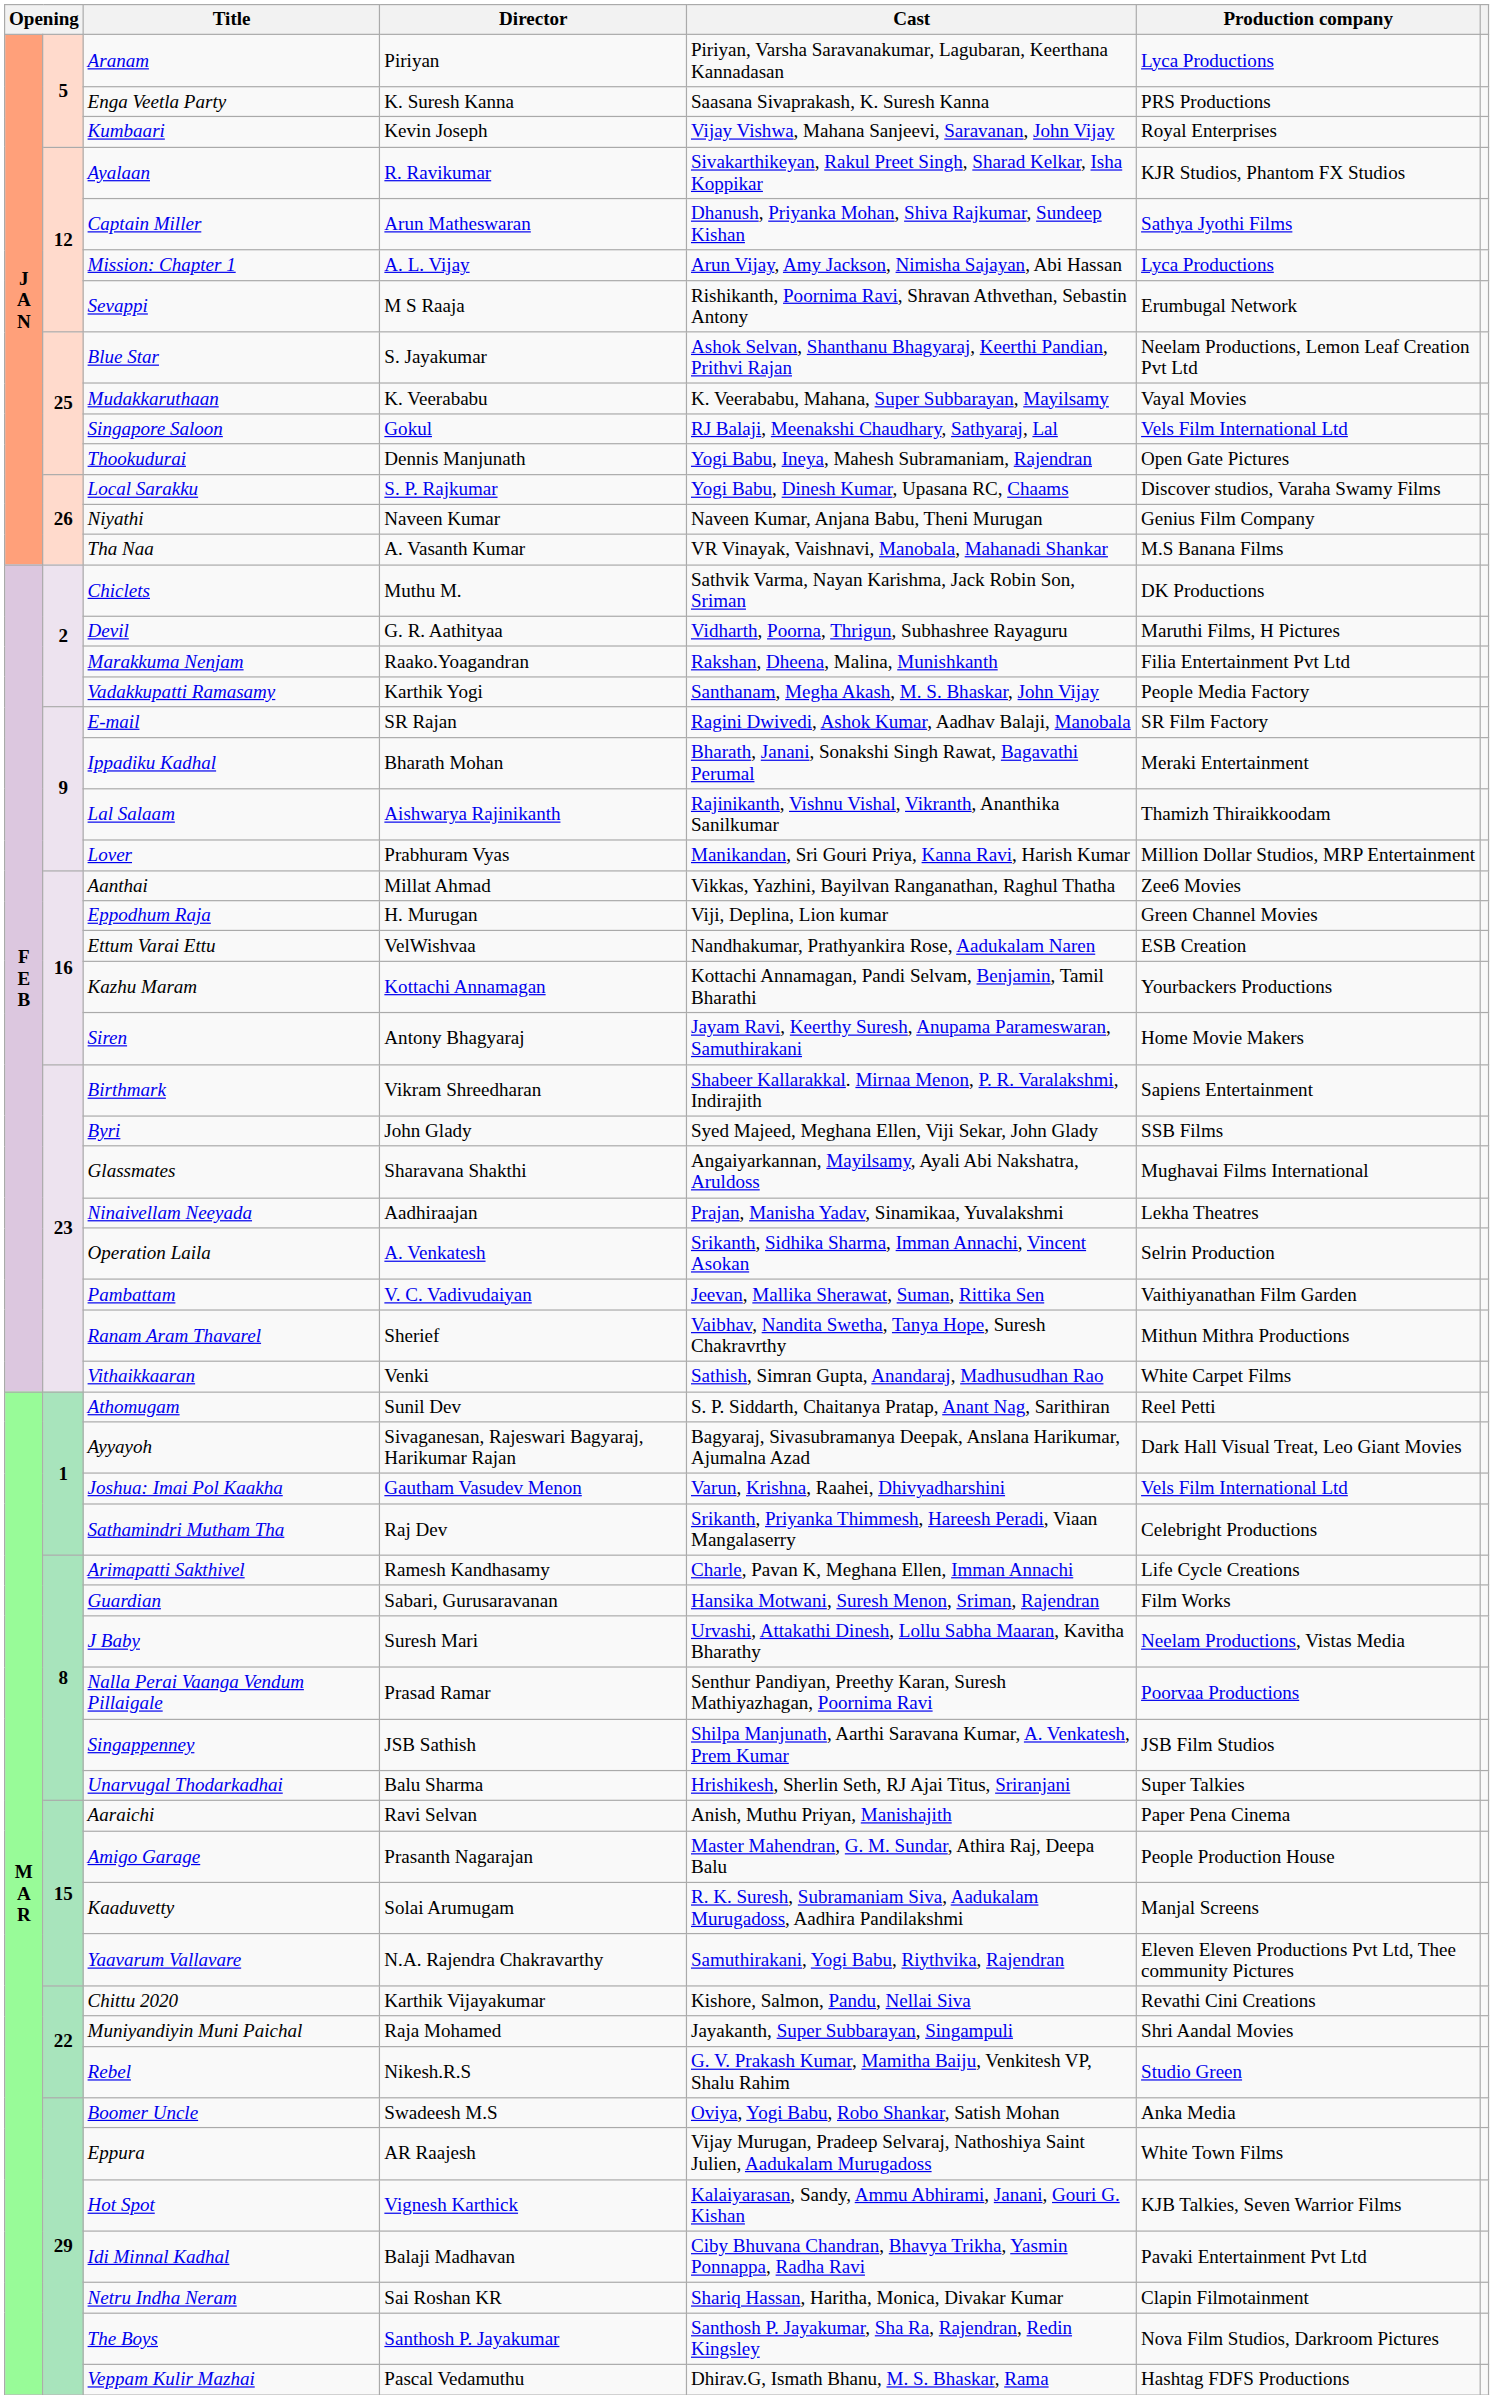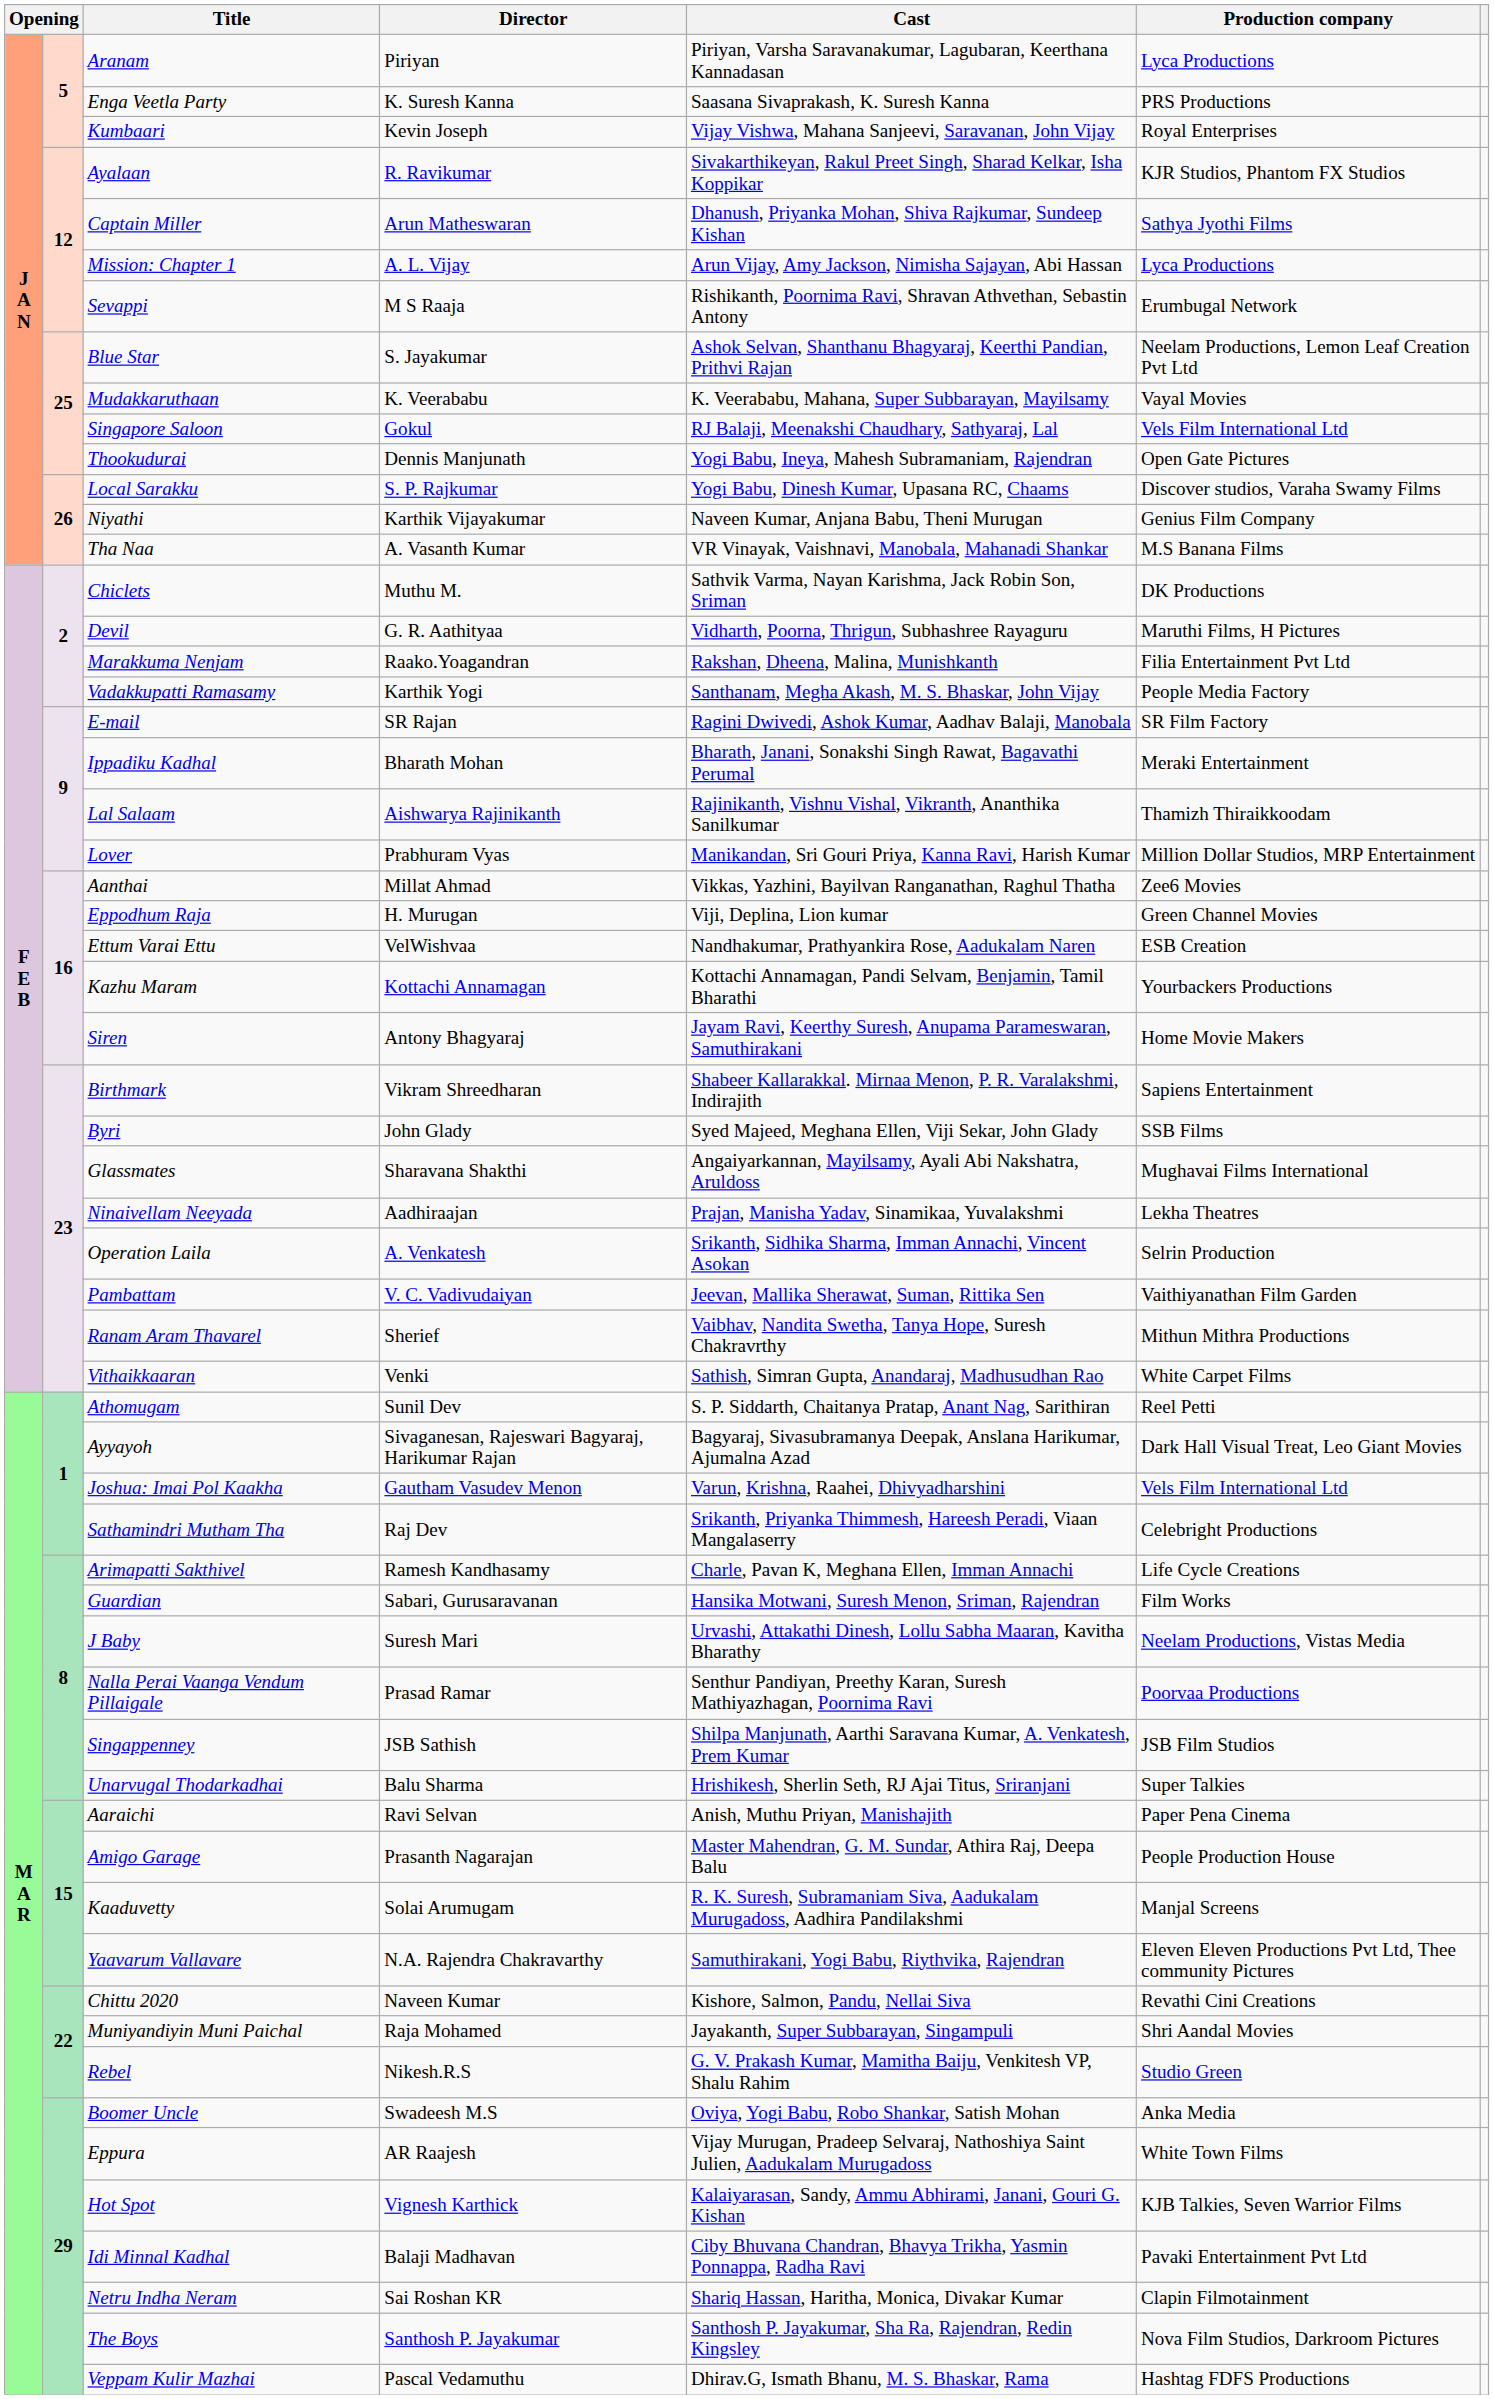(442, 519) Naveen Kumar -> (465, 519) Karthik Vijayakumar
(465, 2000) Karthik Vijayakumar -> (442, 2000) Naveen Kumar
